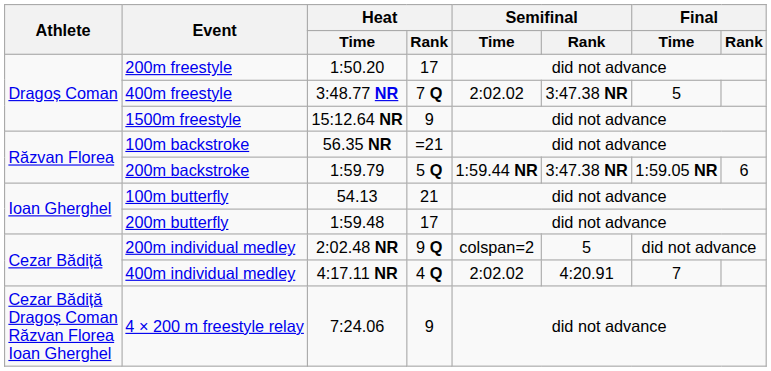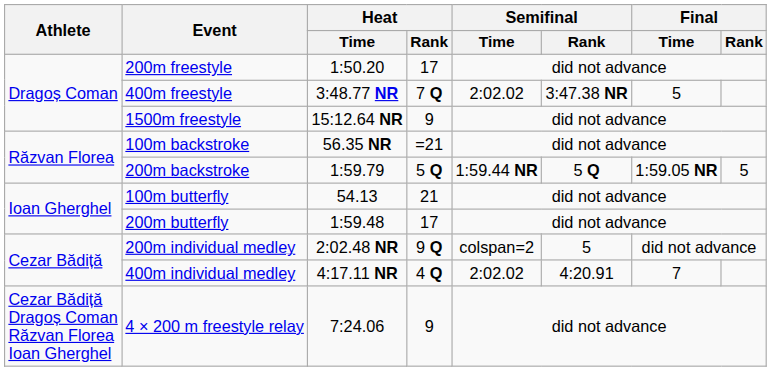(587, 171) 3:47.38 NR -> (587, 171) 5 Q
(744, 171) 6 -> (744, 171) 5
